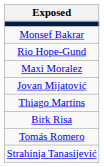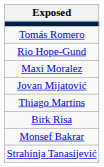(52, 34) Monsef Bakrar -> (52, 34) Tomás Romero
(52, 136) Tomás Romero -> (52, 136) Monsef Bakrar
